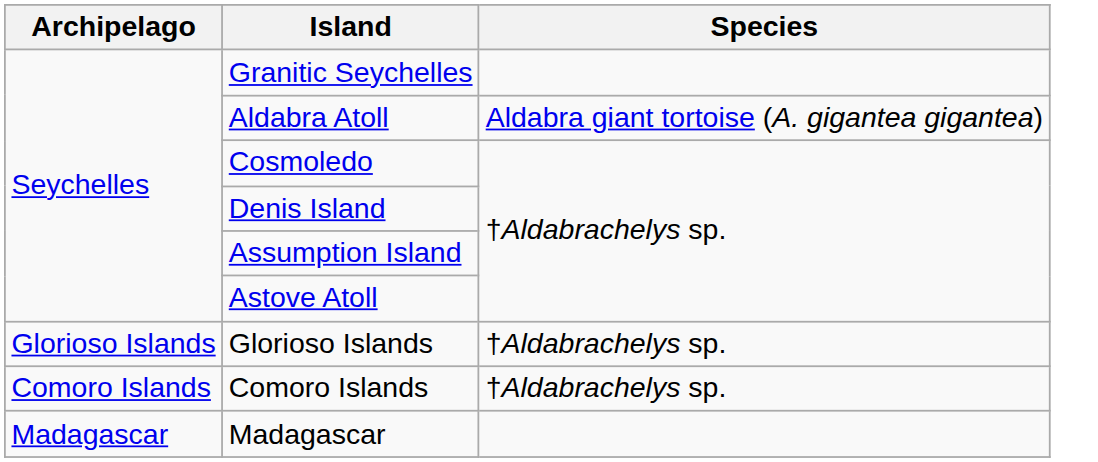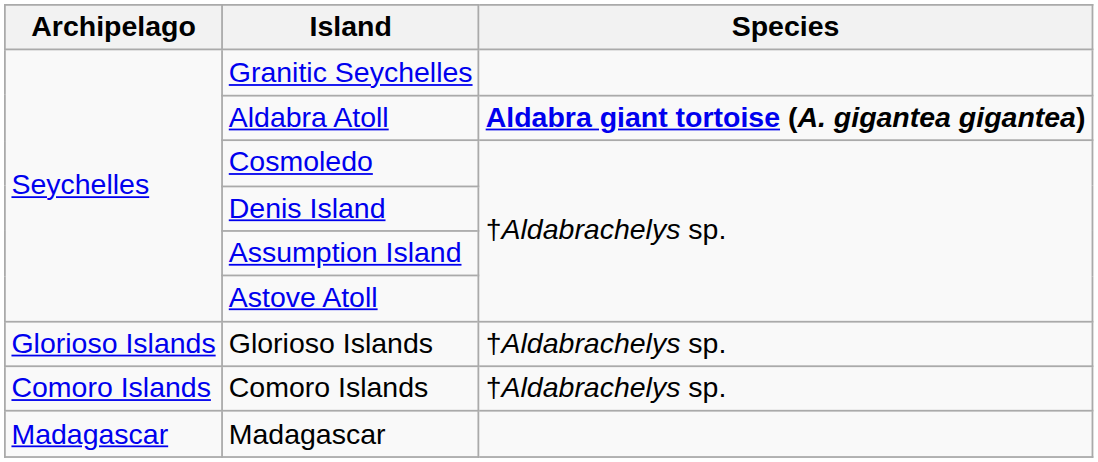(764, 117) normal -> (786, 117) bold
